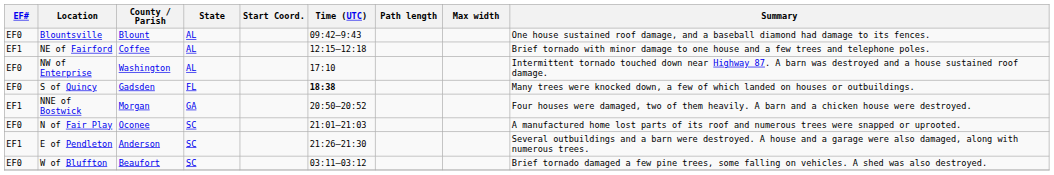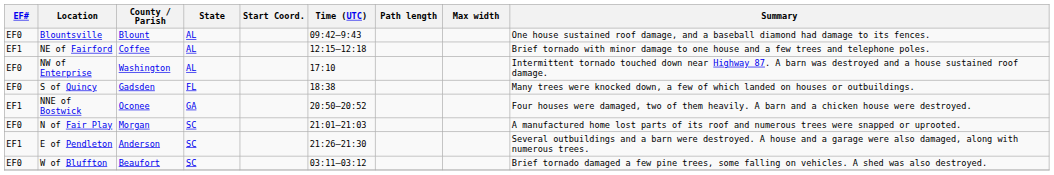(323, 87) bold -> (323, 87) normal
(134, 106) Morgan -> (134, 106) Oconee
(134, 125) Oconee -> (134, 125) Morgan
